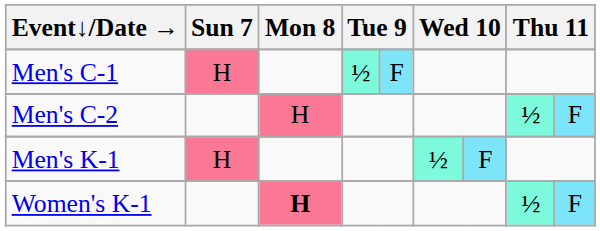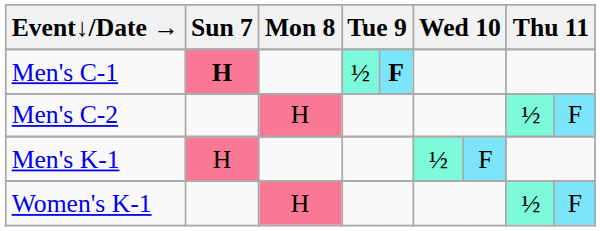(222, 71) normal -> (222, 71) bold
(397, 71) normal -> (396, 71) bold
(300, 203) bold -> (300, 203) normal
